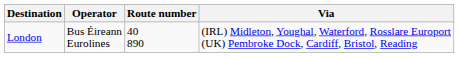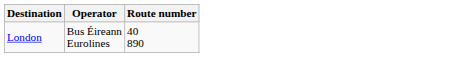- column: (326, 13)
